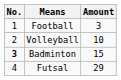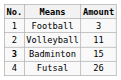(99, 40) 10 -> (99, 40) 11
(99, 68) 29 -> (99, 68) 26
